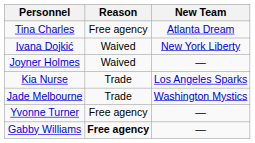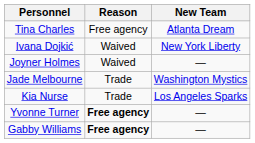rows swapped: (45, 96) <-> (45, 79)
(118, 113) normal -> (118, 113) bold
